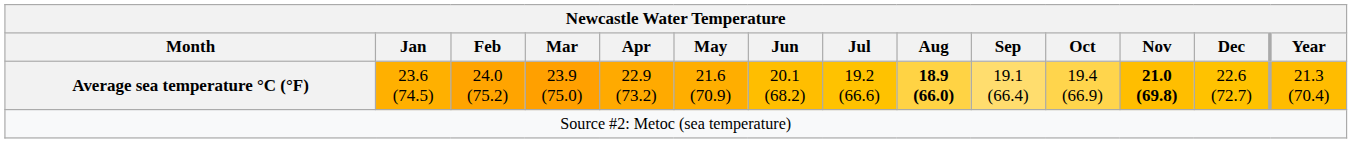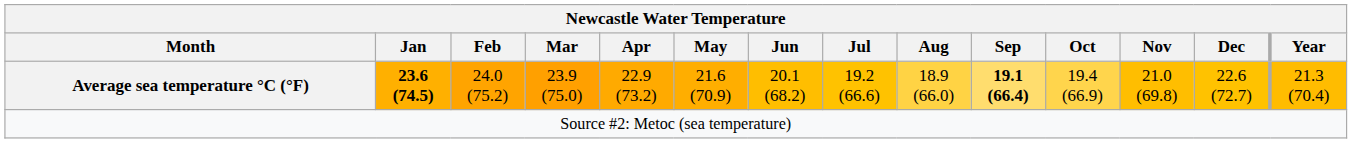(413, 85) normal -> (413, 85) bold
(934, 85) bold -> (934, 85) normal
(1008, 85) normal -> (1008, 85) bold
(1157, 85) bold -> (1157, 85) normal
